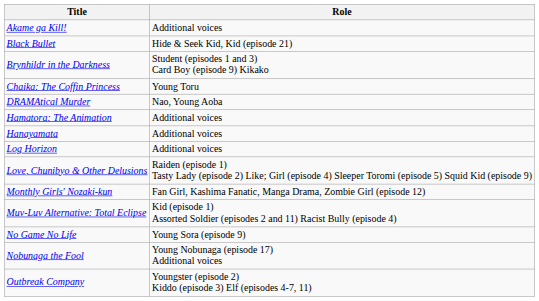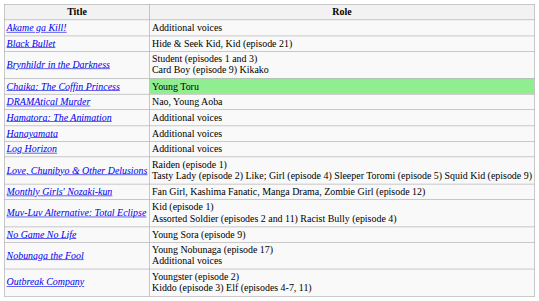(175, 86) no background -> (175, 86) lightgreen background
